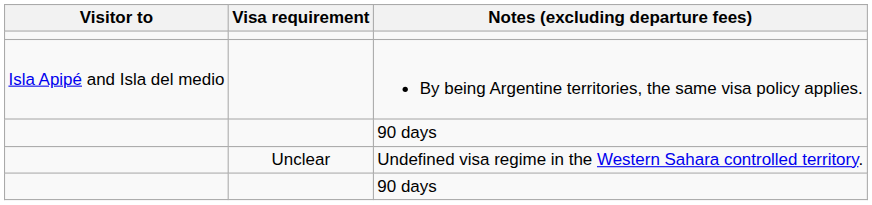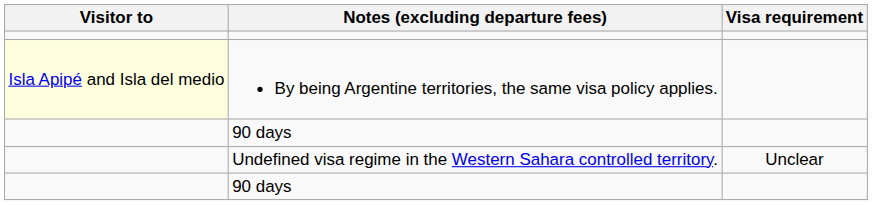columns swapped: (301, 17) <-> (620, 17)
(116, 79) no background -> (116, 79) lightyellow background
